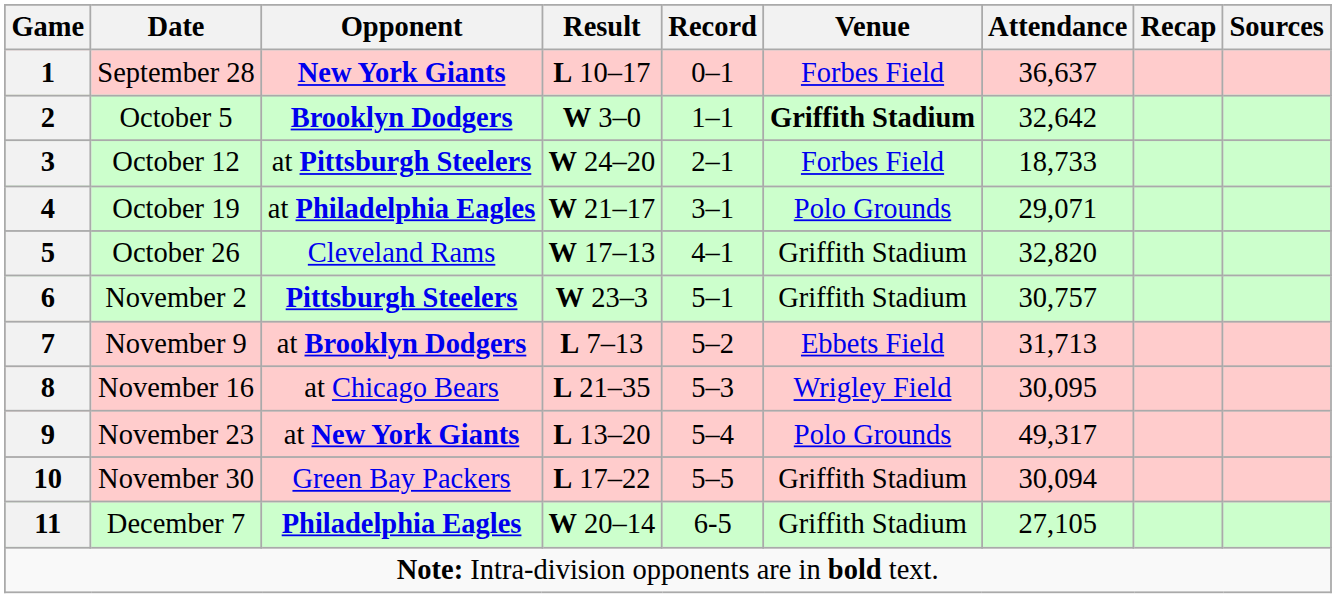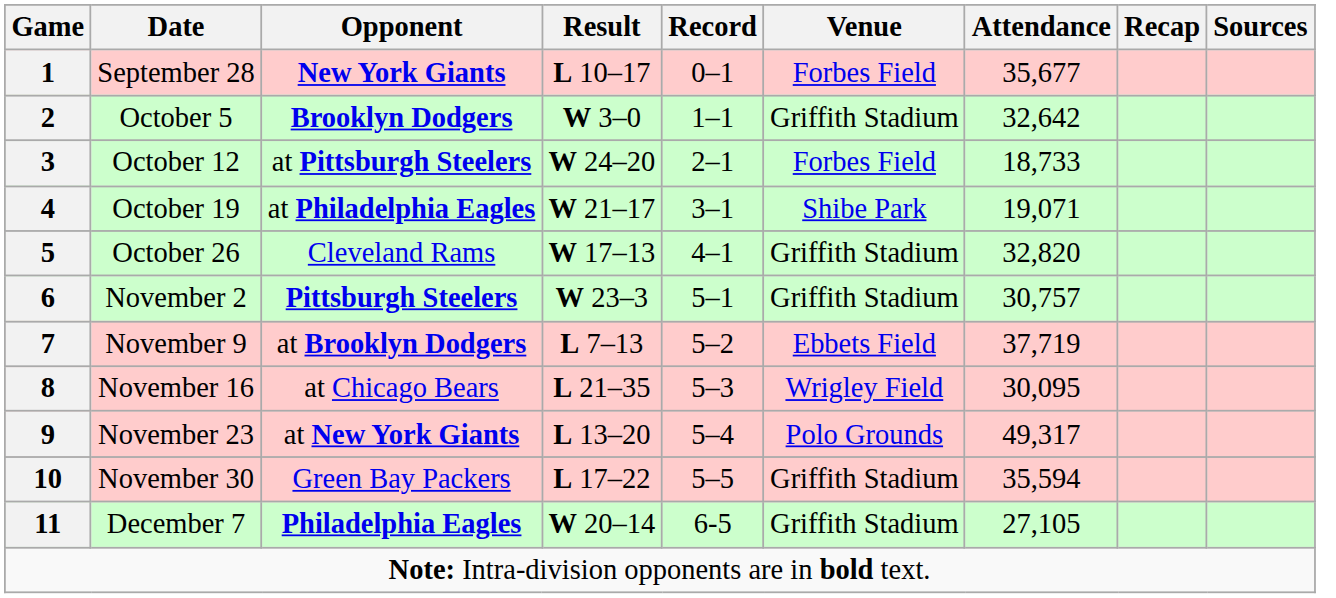(1058, 72) 36,637 -> (1041, 72) 35,677
(873, 117) bold -> (864, 117) normal
(873, 207) Polo Grounds -> (864, 207) Shibe Park
(1058, 207) 29,071 -> (1041, 207) 19,071
(1058, 343) 31,713 -> (1041, 343) 37,719
(1058, 478) 30,094 -> (1041, 478) 35,594
